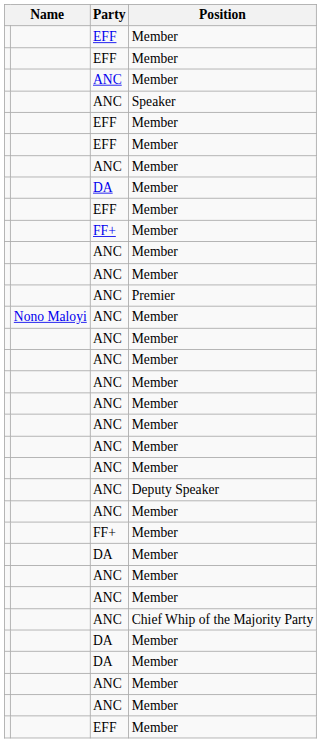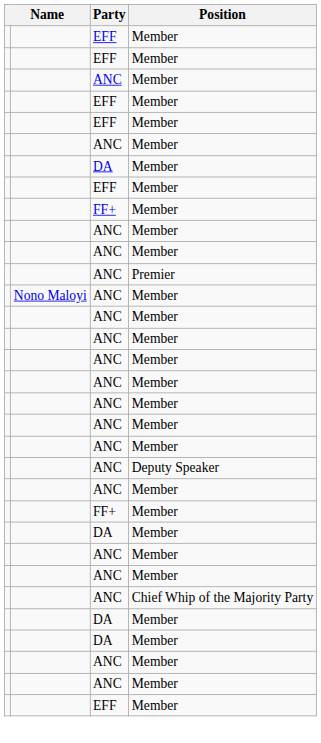- row: (107, 101)
